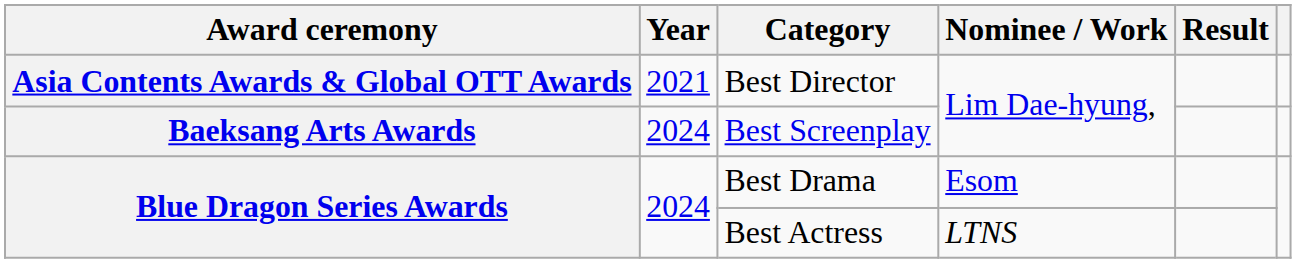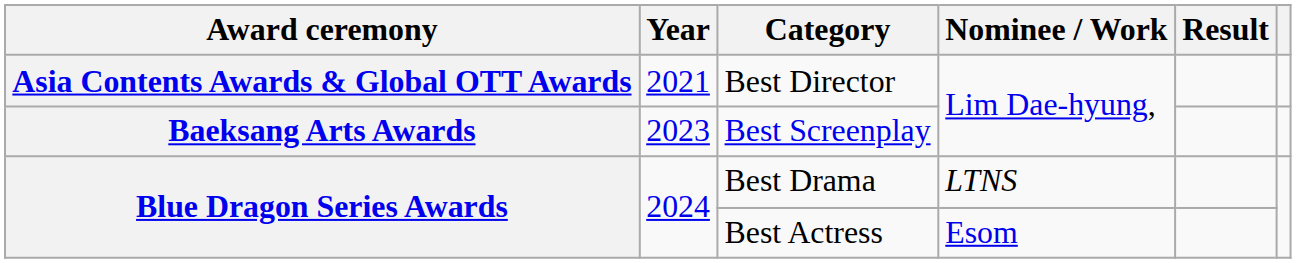(678, 130) 2024 -> (678, 130) 2023
(982, 181) Esom -> (981, 181) LTNS
(981, 231) LTNS -> (982, 231) Esom
